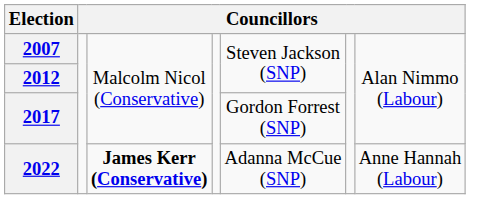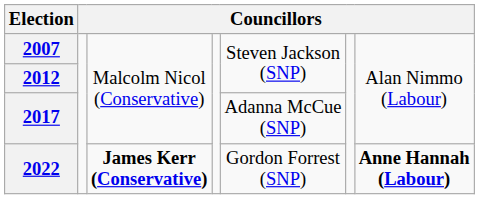(283, 117) Gordon Forrest (SNP) -> (283, 117) Adanna McCue (SNP)
(283, 168) Adanna McCue (SNP) -> (283, 168) Gordon Forrest (SNP)
(410, 168) normal -> (414, 168) bold
